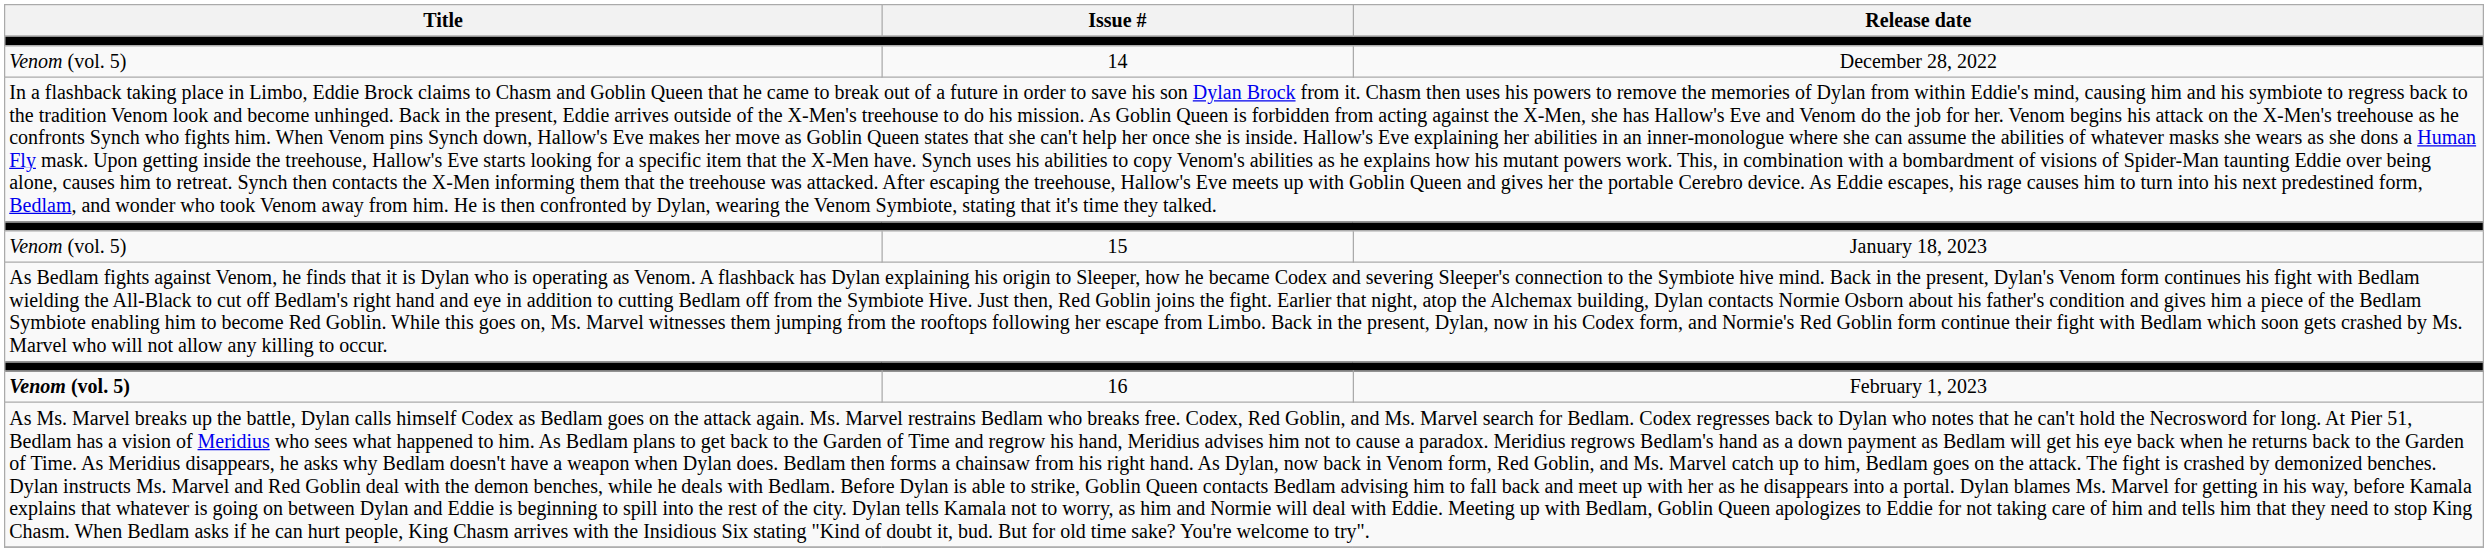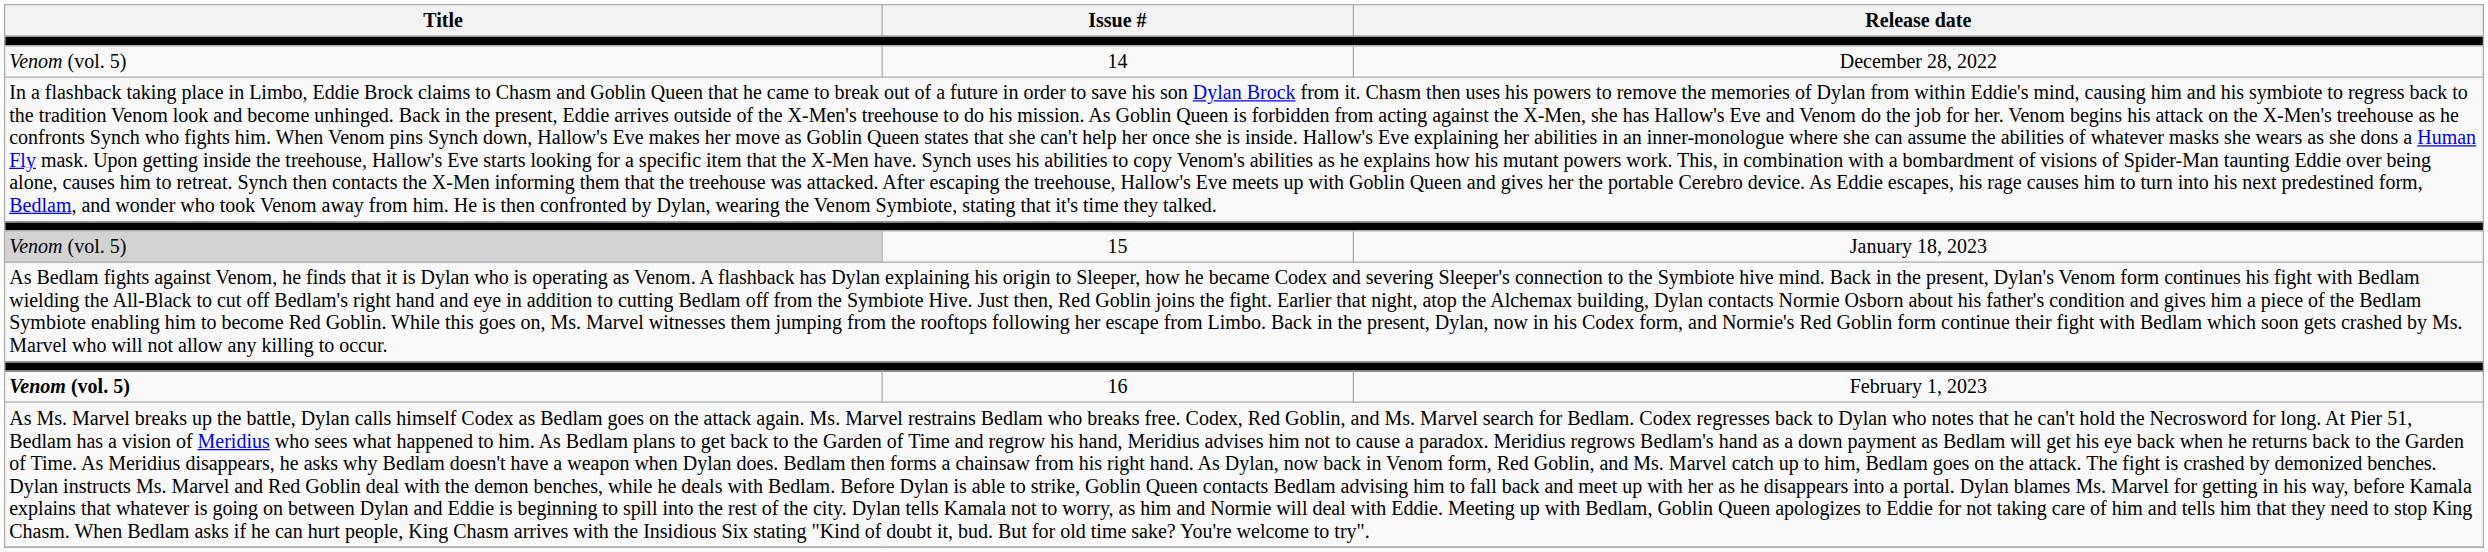(68, 246) no background -> (68, 246) lightgrey background
